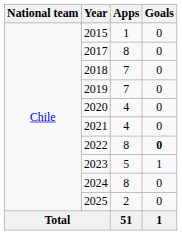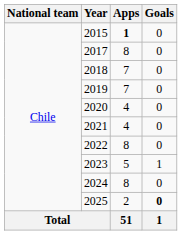(126, 32) normal -> (126, 32) bold
(159, 145) bold -> (159, 145) normal
(159, 201) normal -> (159, 201) bold
